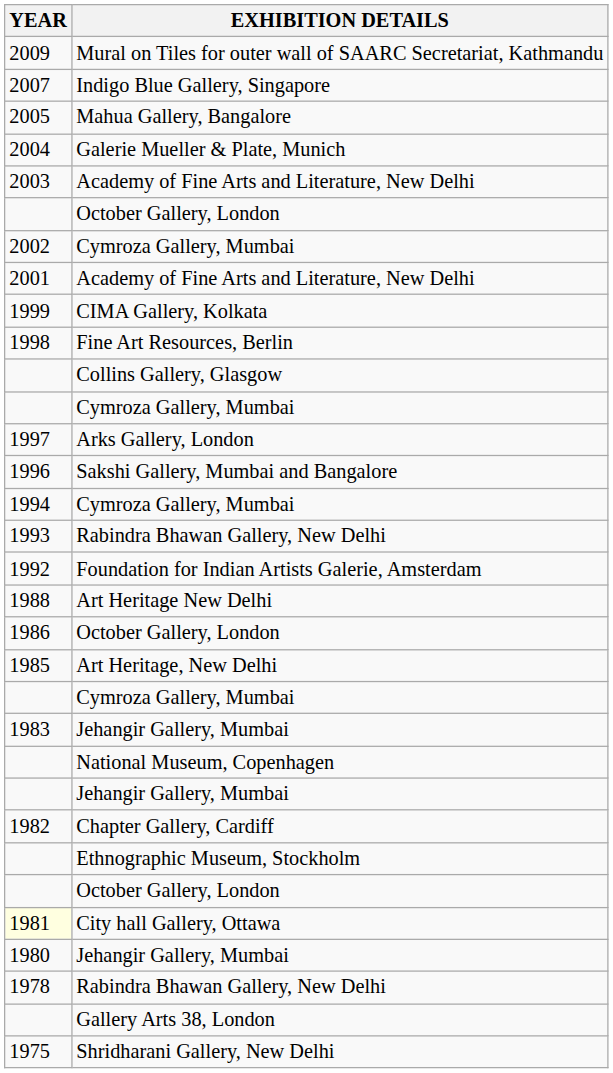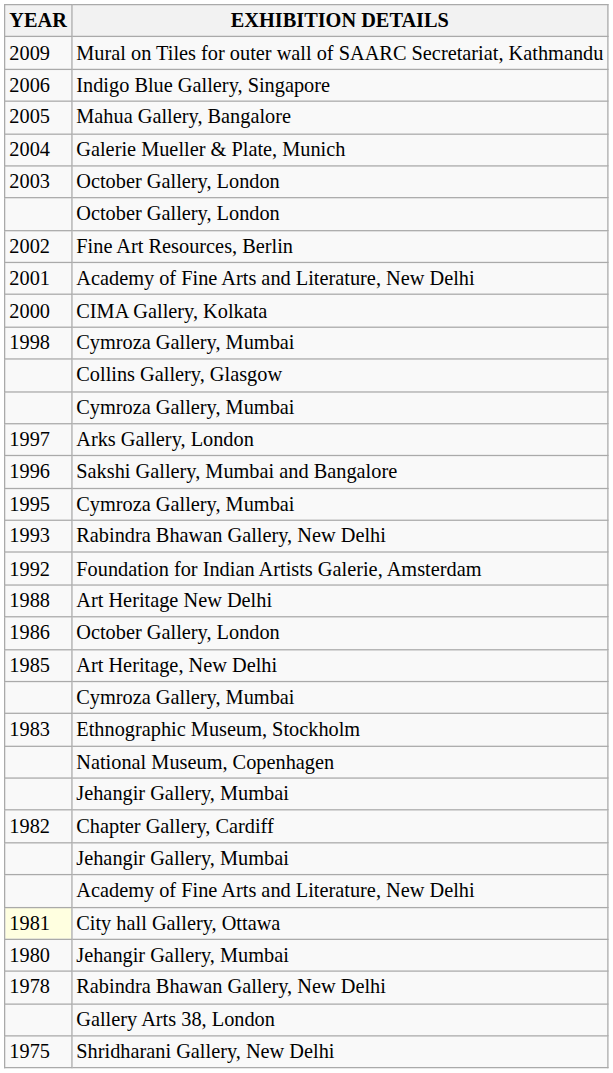(30, 85) 2007 -> (30, 85) 2006
(275, 181) Academy of Fine Arts and Literature, New Delhi -> (178, 181) October Gallery, London
(185, 246) Cymroza Gallery, Mumbai -> (185, 246) Fine Art Resources, Berlin
(30, 310) 1999 -> (30, 310) 2000
(185, 342) Fine Art Resources, Berlin -> (185, 342) Cymroza Gallery, Mumbai
(30, 504) 1994 -> (30, 504) 1995
(183, 729) Jehangir Gallery, Mumbai -> (218, 729) Ethnographic Museum, Stockholm
(218, 858) Ethnographic Museum, Stockholm -> (183, 858) Jehangir Gallery, Mumbai
(178, 890) October Gallery, London -> (275, 890) Academy of Fine Arts and Literature, New Delhi
